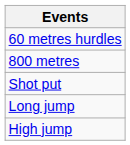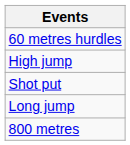(44, 62) 800 metres -> (40, 62) High jump
(40, 129) High jump -> (44, 129) 800 metres
